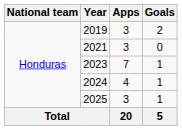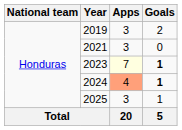(126, 64) no background -> (126, 64) lightyellow background
(160, 64) normal -> (160, 64) bold
(126, 82) no background -> (126, 82) lightsalmon background
(160, 82) normal -> (160, 82) bold
